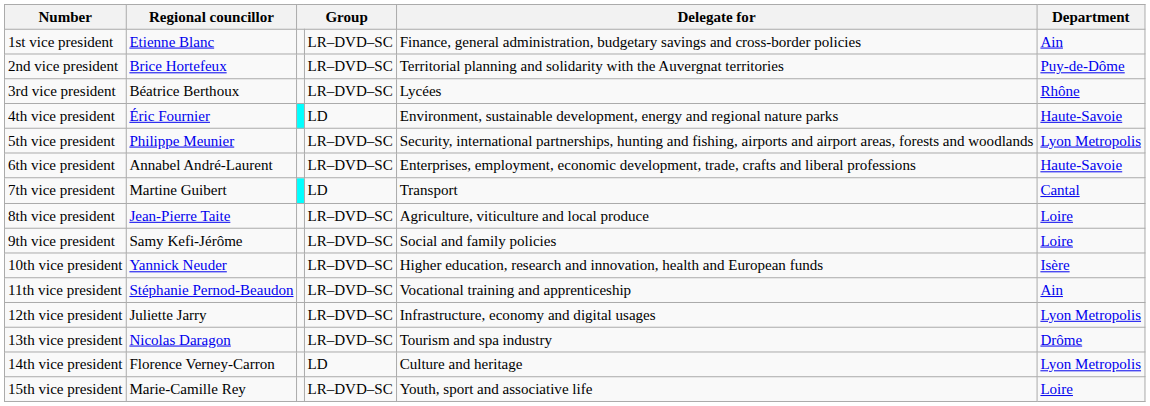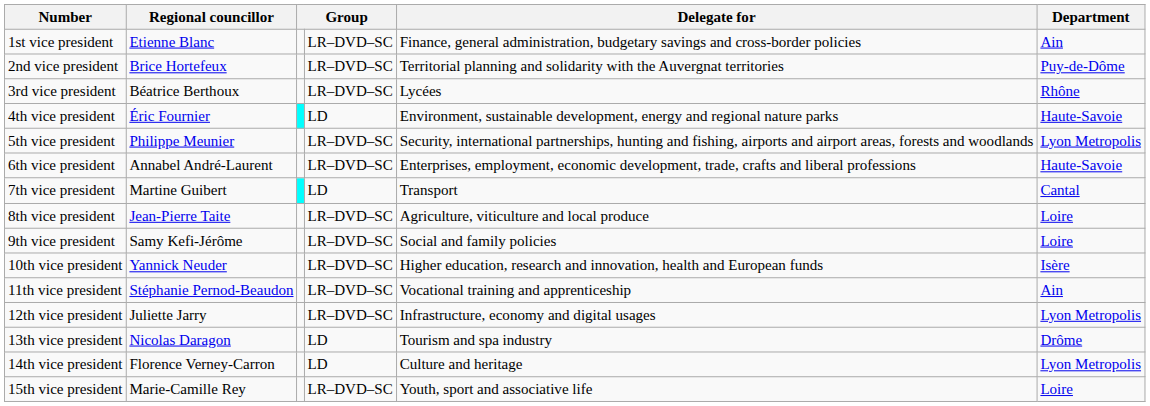(350, 339) LR–DVD–SC -> (318, 339) LD
